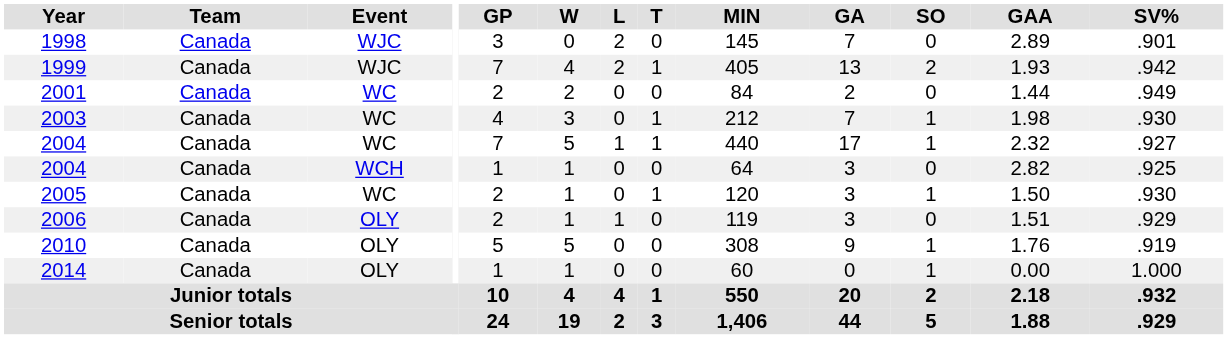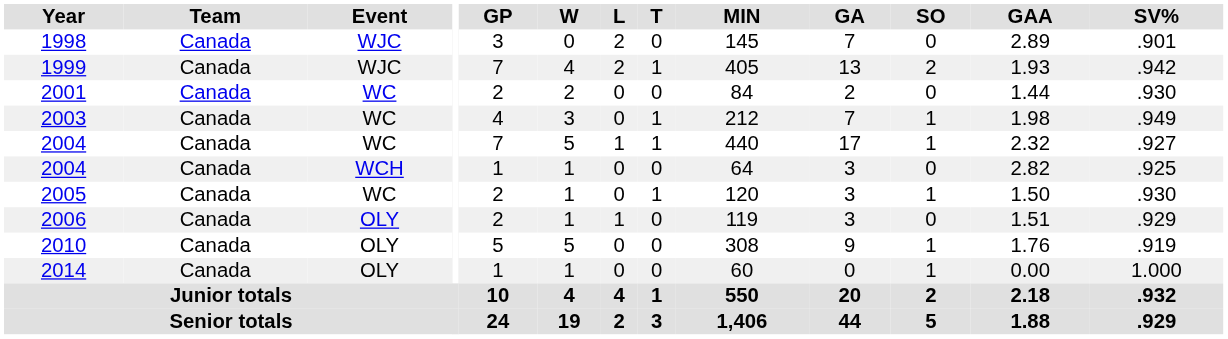(1156, 92) .949 -> (1156, 92) .930
(1156, 118) .930 -> (1156, 118) .949
